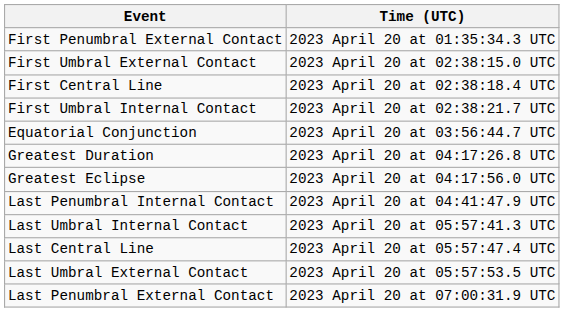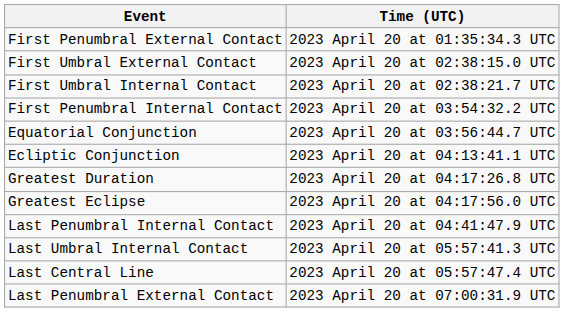- row: (85, 86)
+ row: (145, 109)
+ row: (94, 156)
- row: (128, 273)
